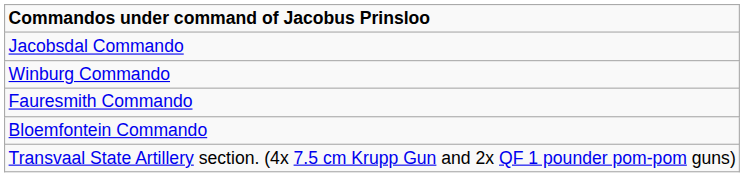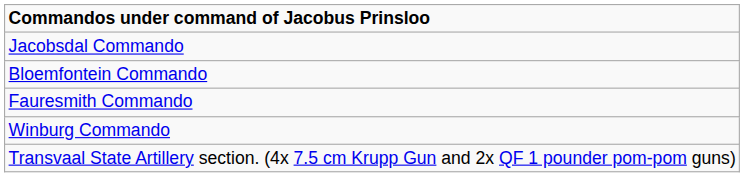(89, 74) Winburg Commando -> (108, 74) Bloemfontein Commando
(108, 130) Bloemfontein Commando -> (89, 130) Winburg Commando
